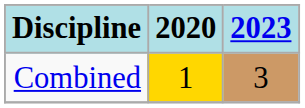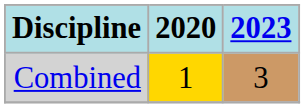(77, 77) no background -> (77, 77) lightgrey background
